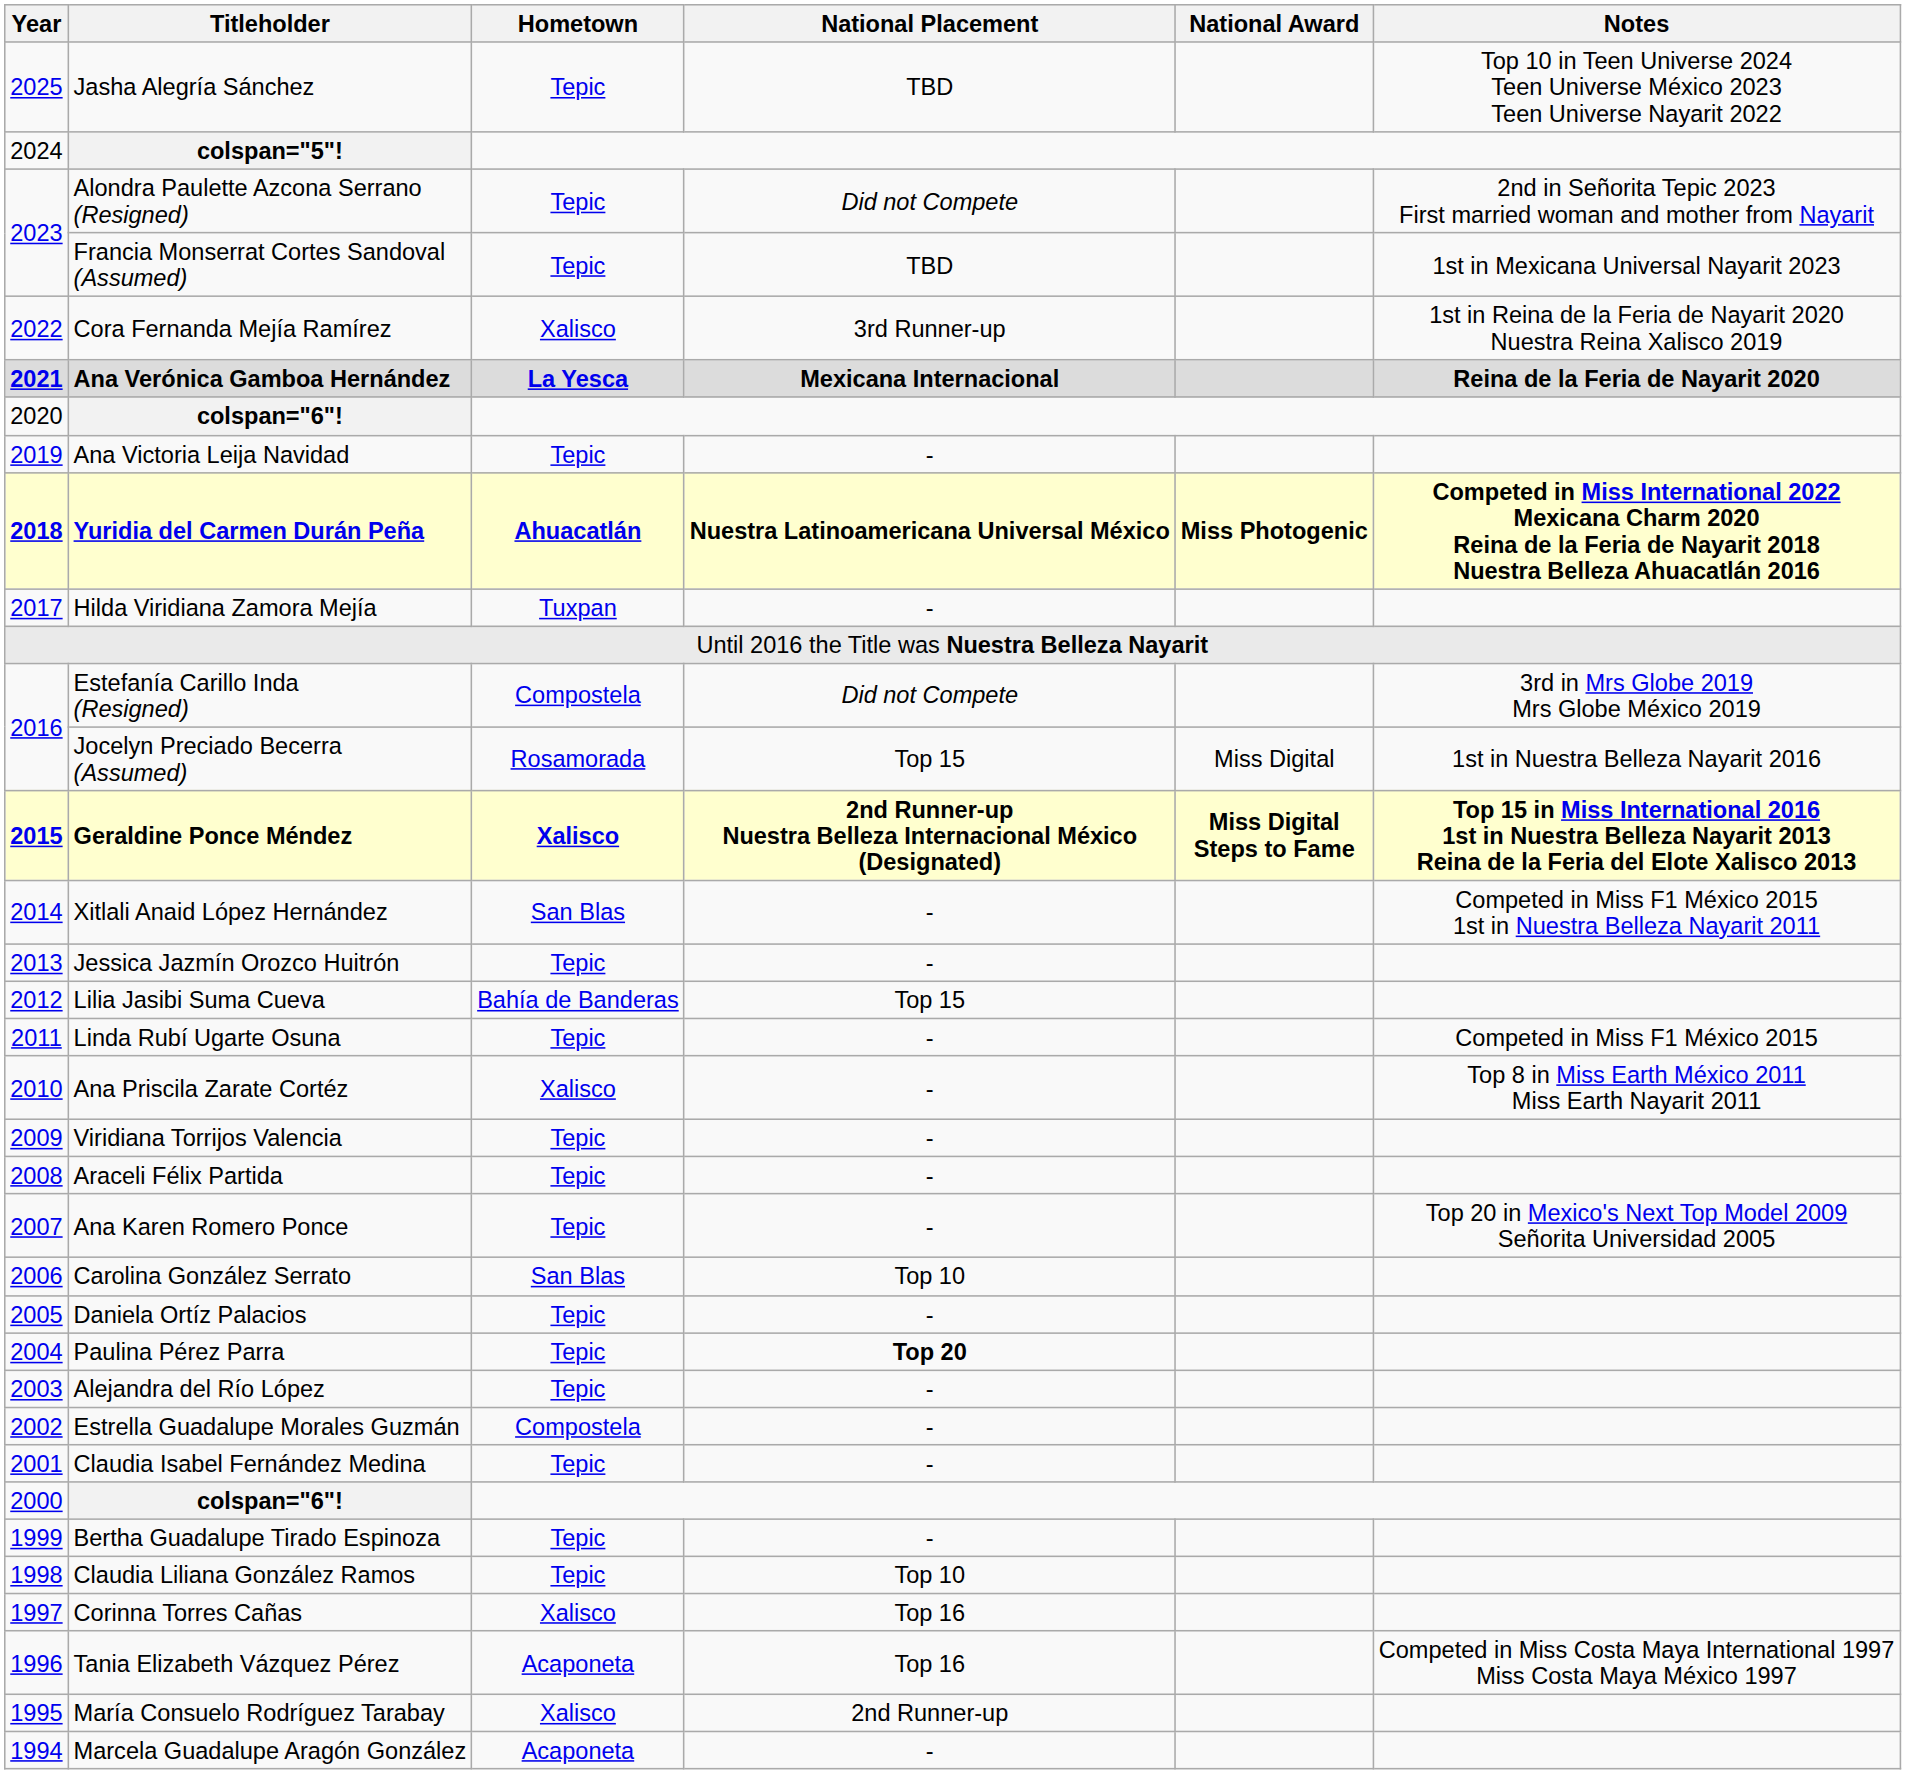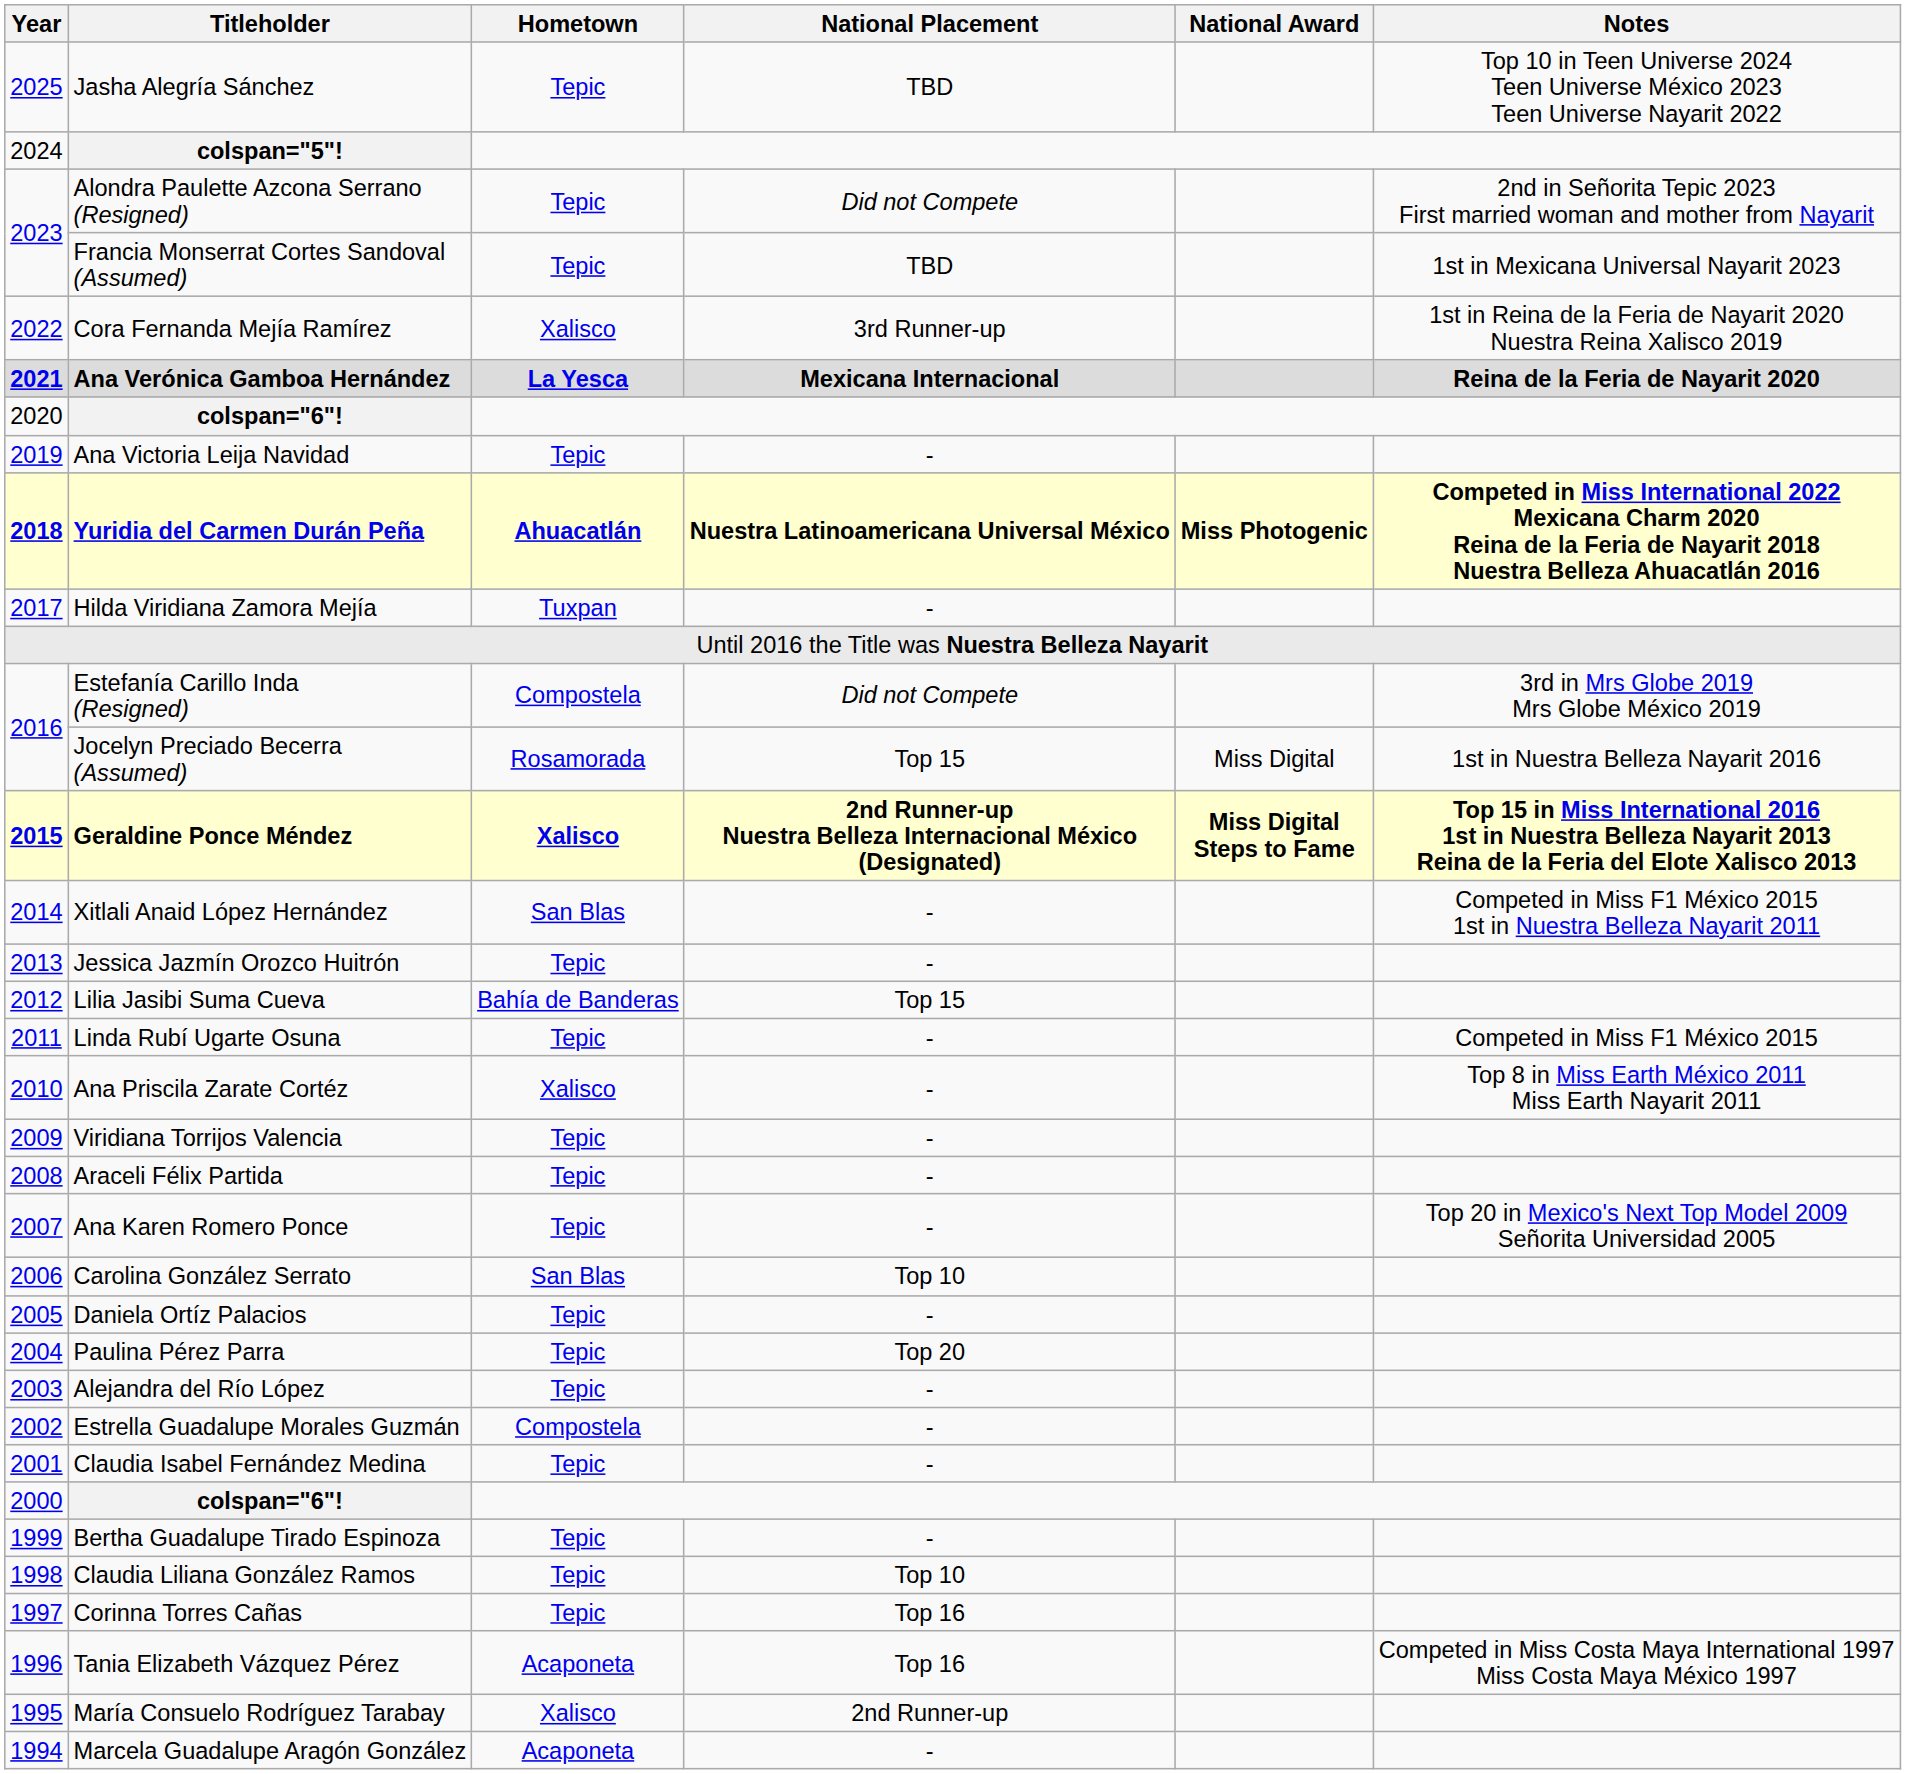(930, 1351) bold -> (930, 1351) normal
(578, 1612) Xalisco -> (578, 1612) Tepic
